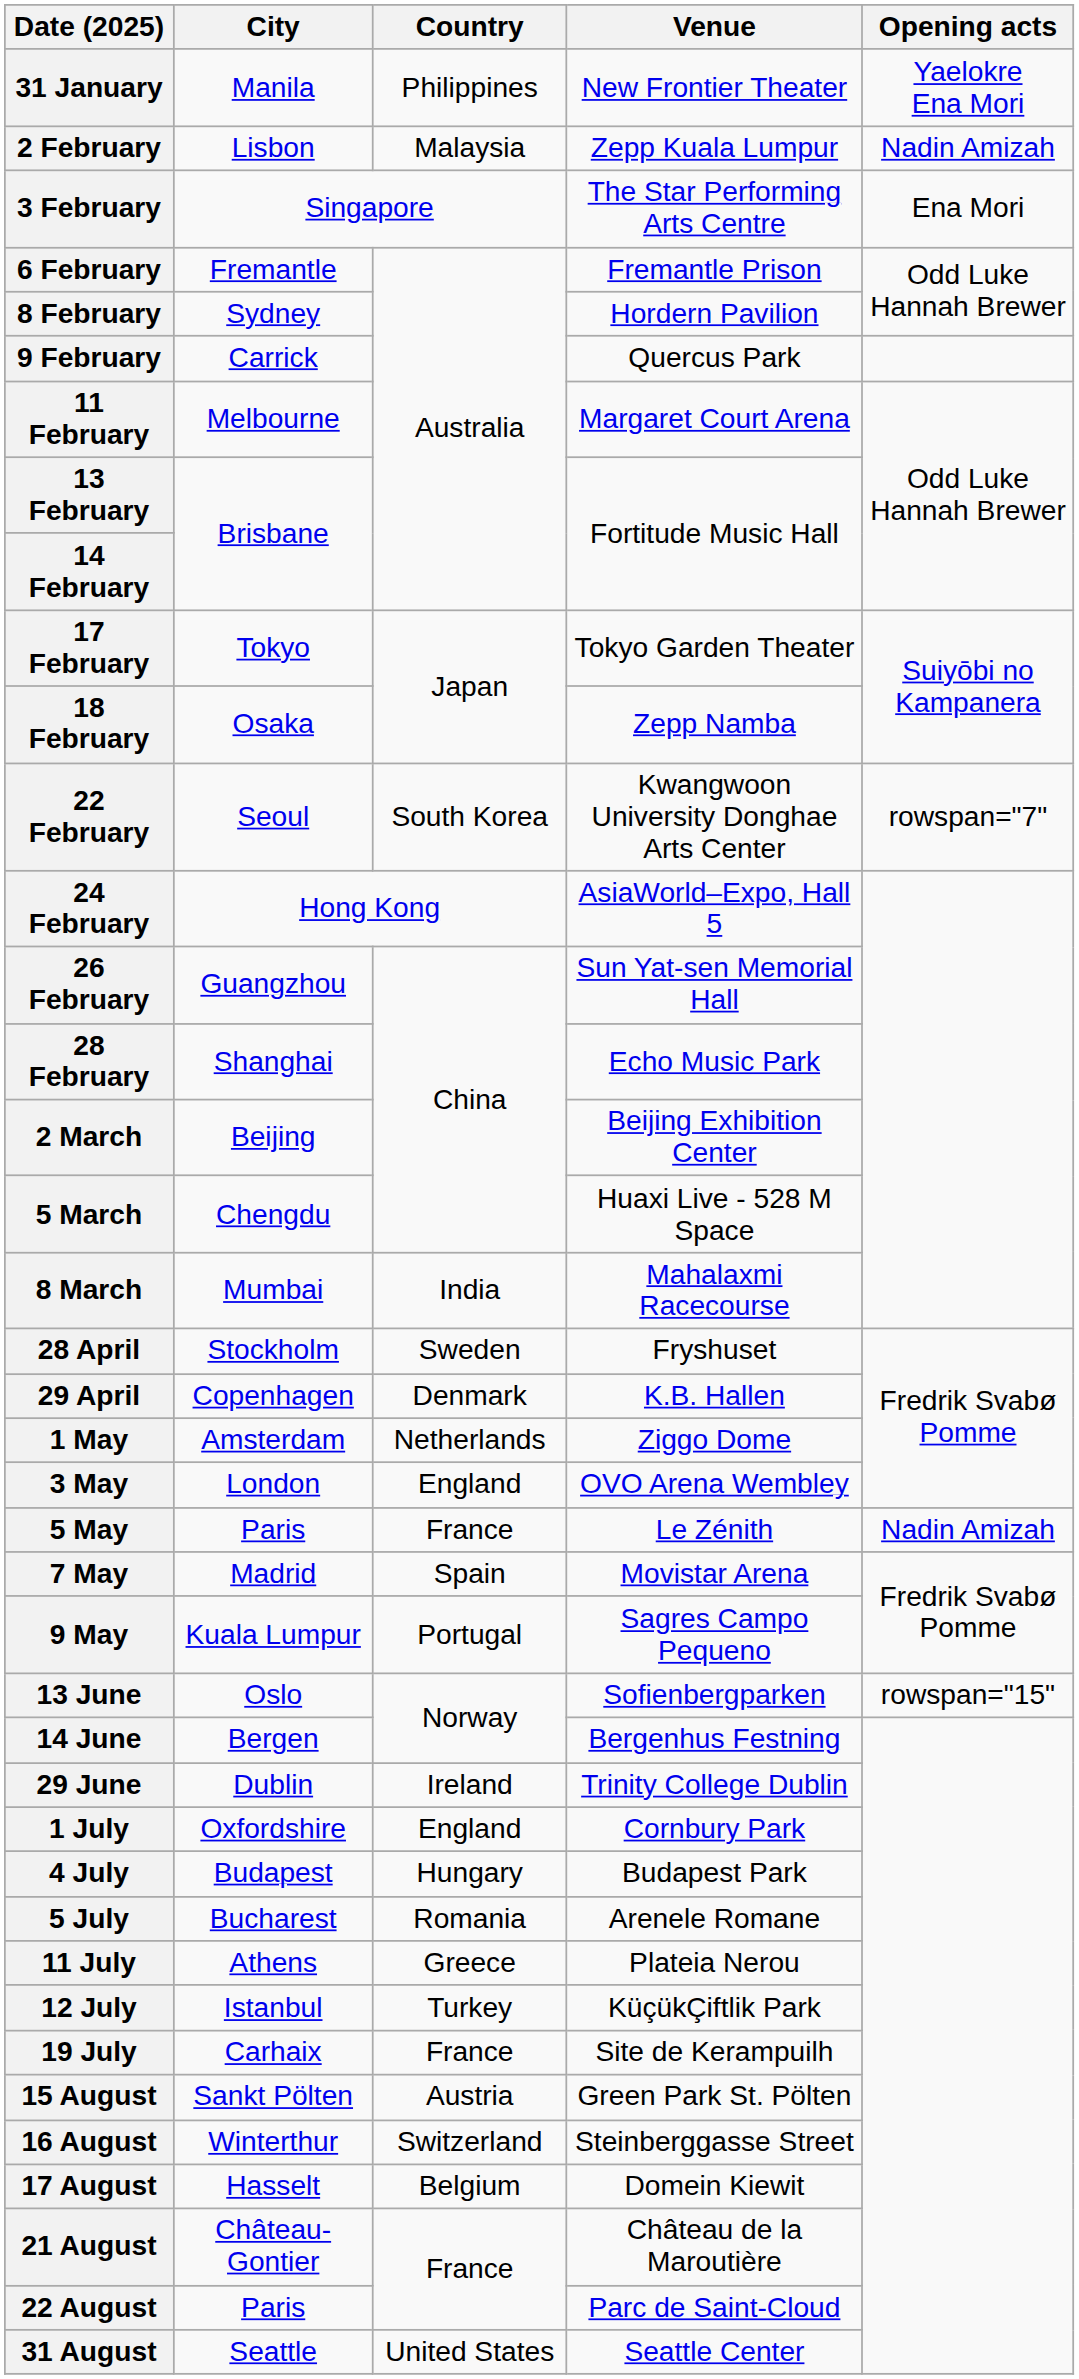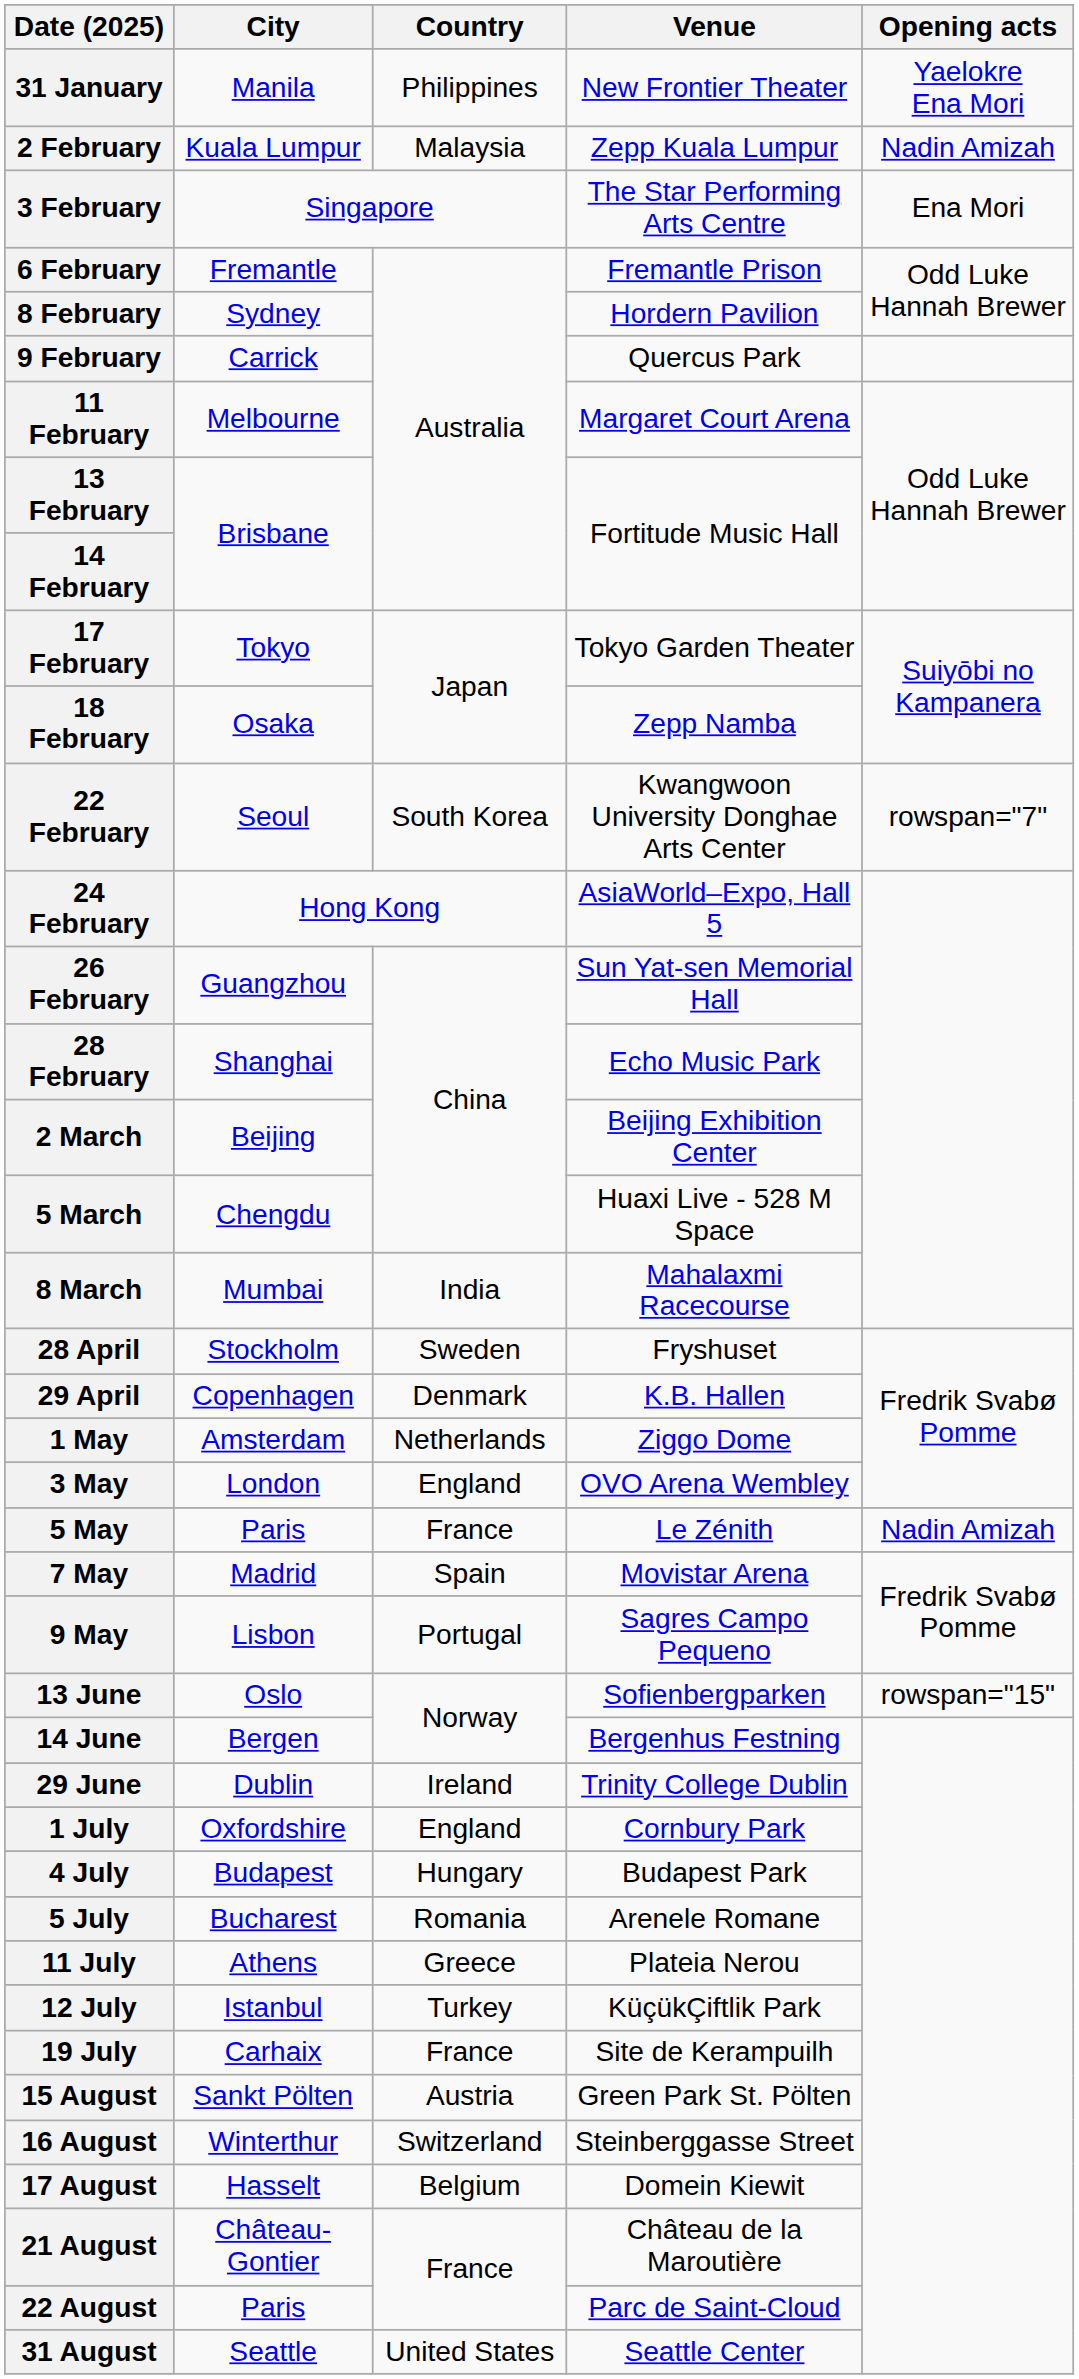(273, 147) Lisbon -> (273, 147) Kuala Lumpur
(273, 1634) Kuala Lumpur -> (273, 1634) Lisbon
